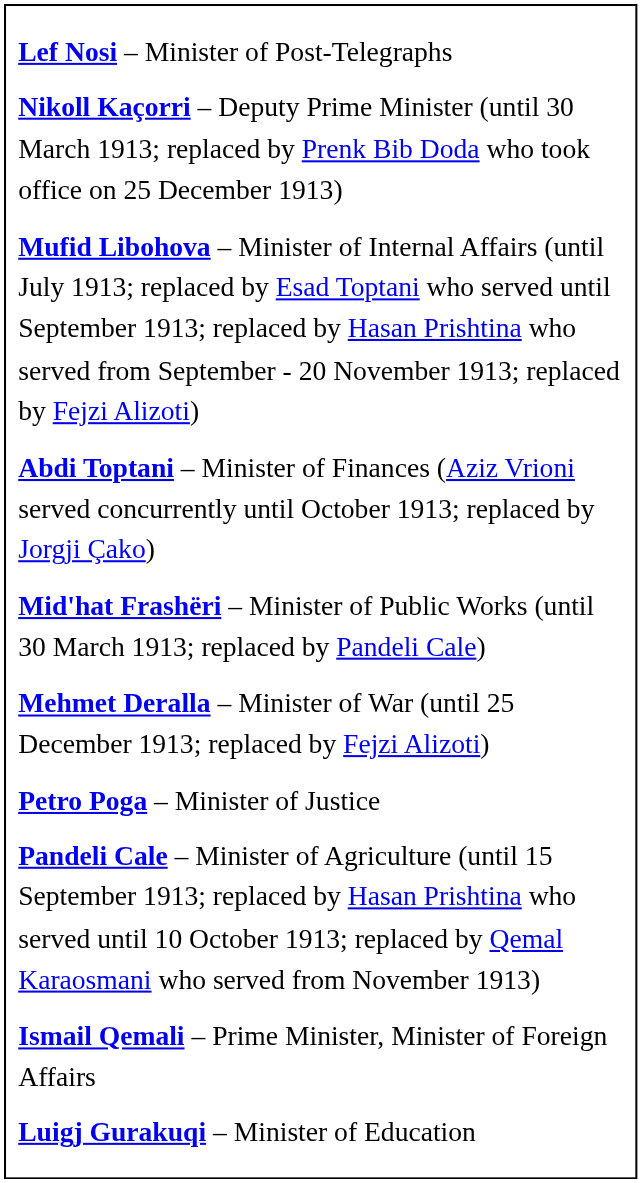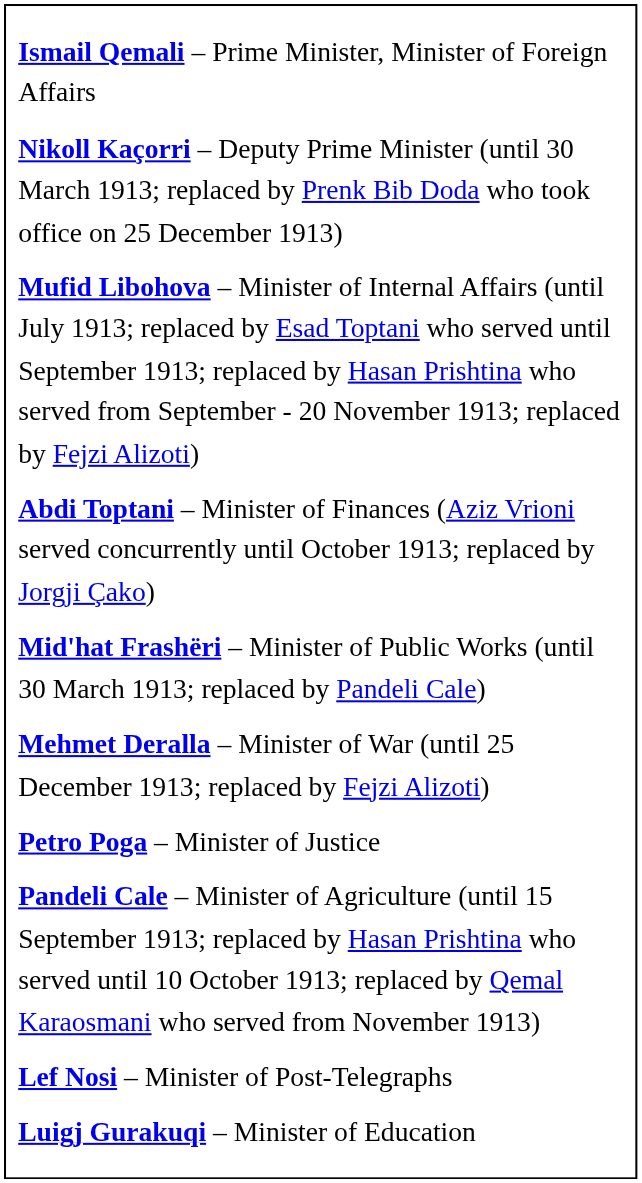(235, 52) Lef Nosi – Minister of Post-Telegraphs -> (313, 72) Ismail Qemali – Prime Minister, Minister of Foreign Affairs
(313, 1056) Ismail Qemali – Prime Minister, Minister of Foreign Affairs -> (235, 1077) Lef Nosi – Minister of Post-Telegraphs
